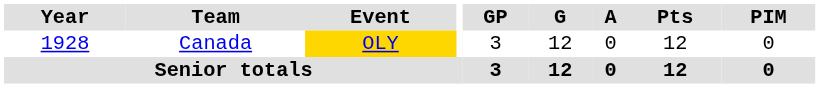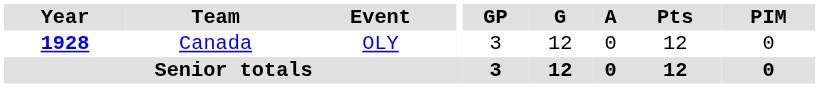(65, 44) normal -> (65, 44) bold
(381, 44) gold background -> (381, 44) no background
